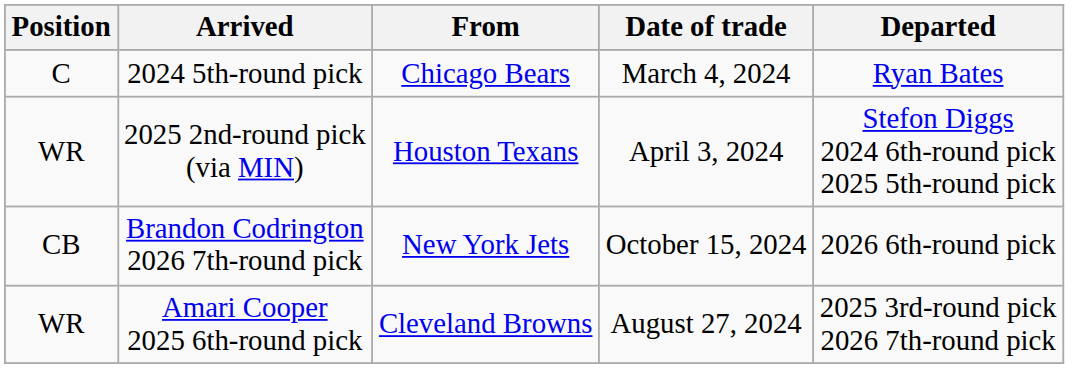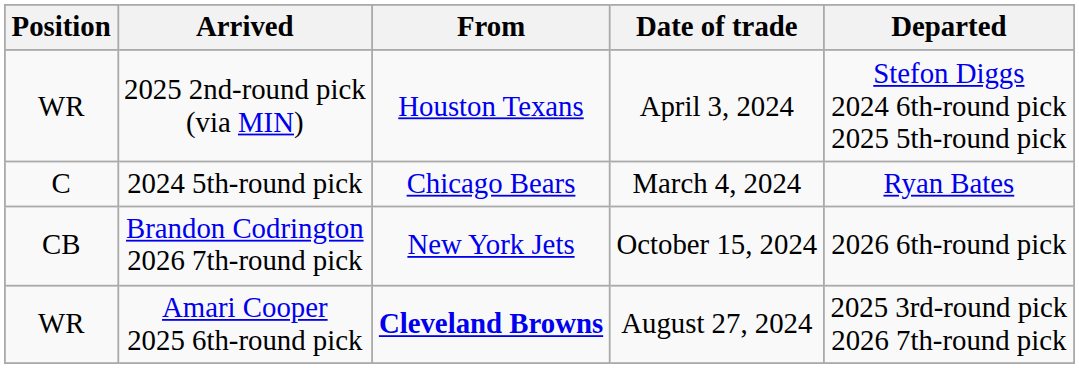rows swapped: (245, 73) <-> (245, 151)
(486, 323) normal -> (491, 323) bold
